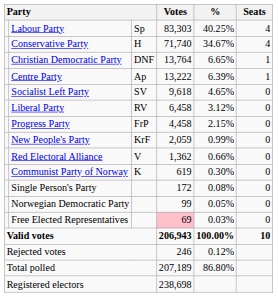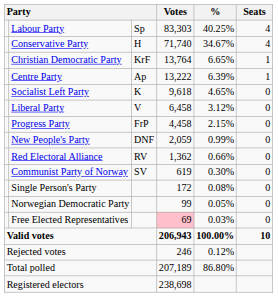(144, 60) DNF -> (142, 60) KrF
(140, 92) SV -> (138, 92) K
(141, 108) RV -> (138, 108) V
(142, 140) KrF -> (144, 140) DNF
(138, 156) V -> (141, 156) RV
(138, 172) K -> (140, 172) SV
